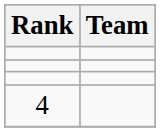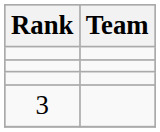(42, 105) 4 -> (42, 105) 3
